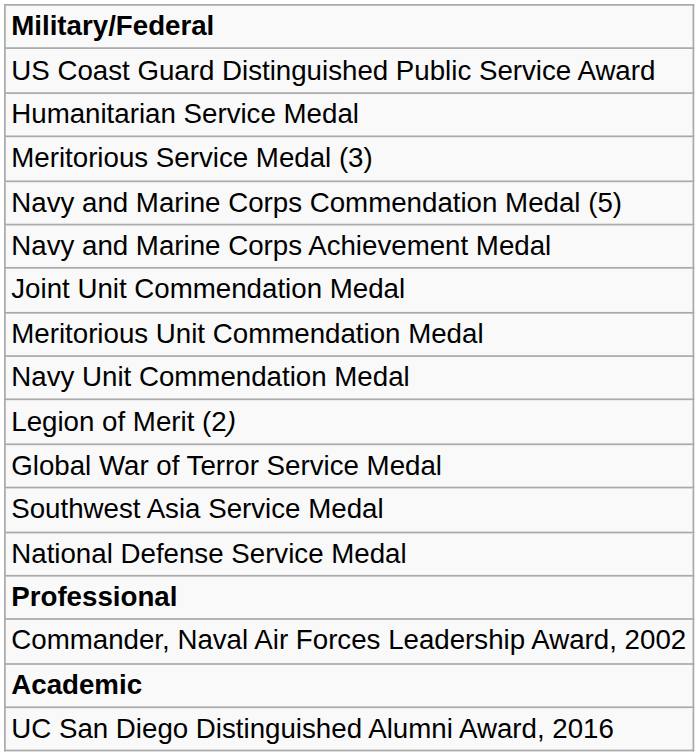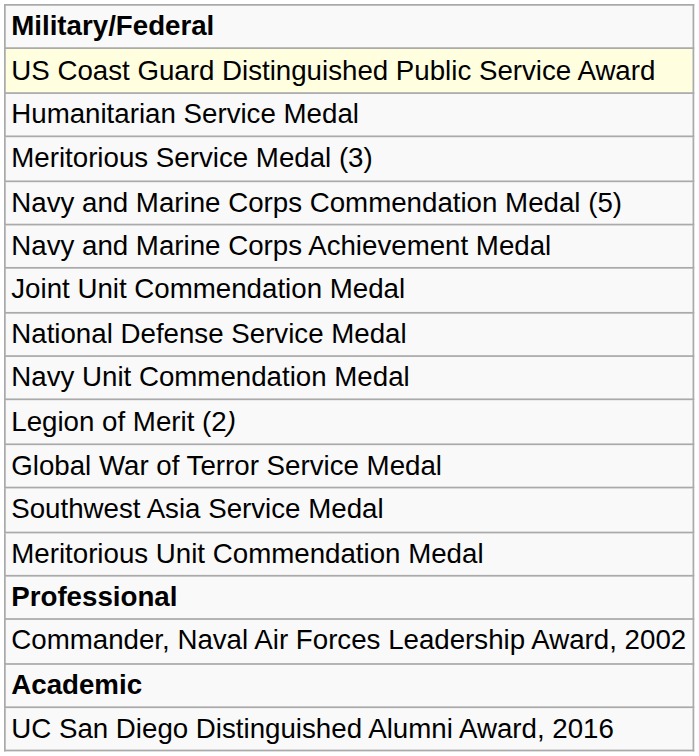(333, 70) no background -> (333, 70) lightyellow background
(247, 333) Meritorious Unit Commendation Medal -> (209, 333) National Defense Service Medal
(209, 553) National Defense Service Medal -> (247, 553) Meritorious Unit Commendation Medal
